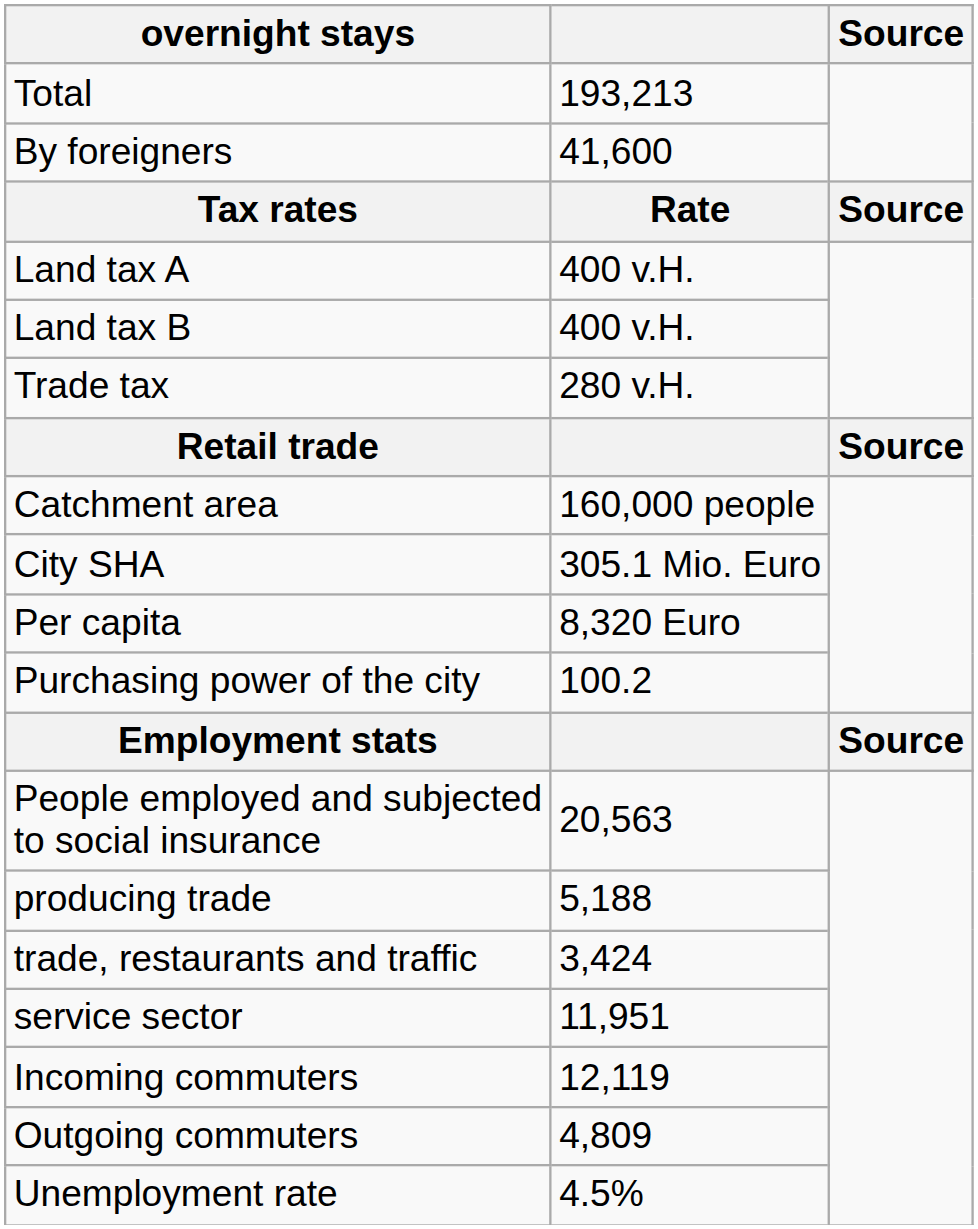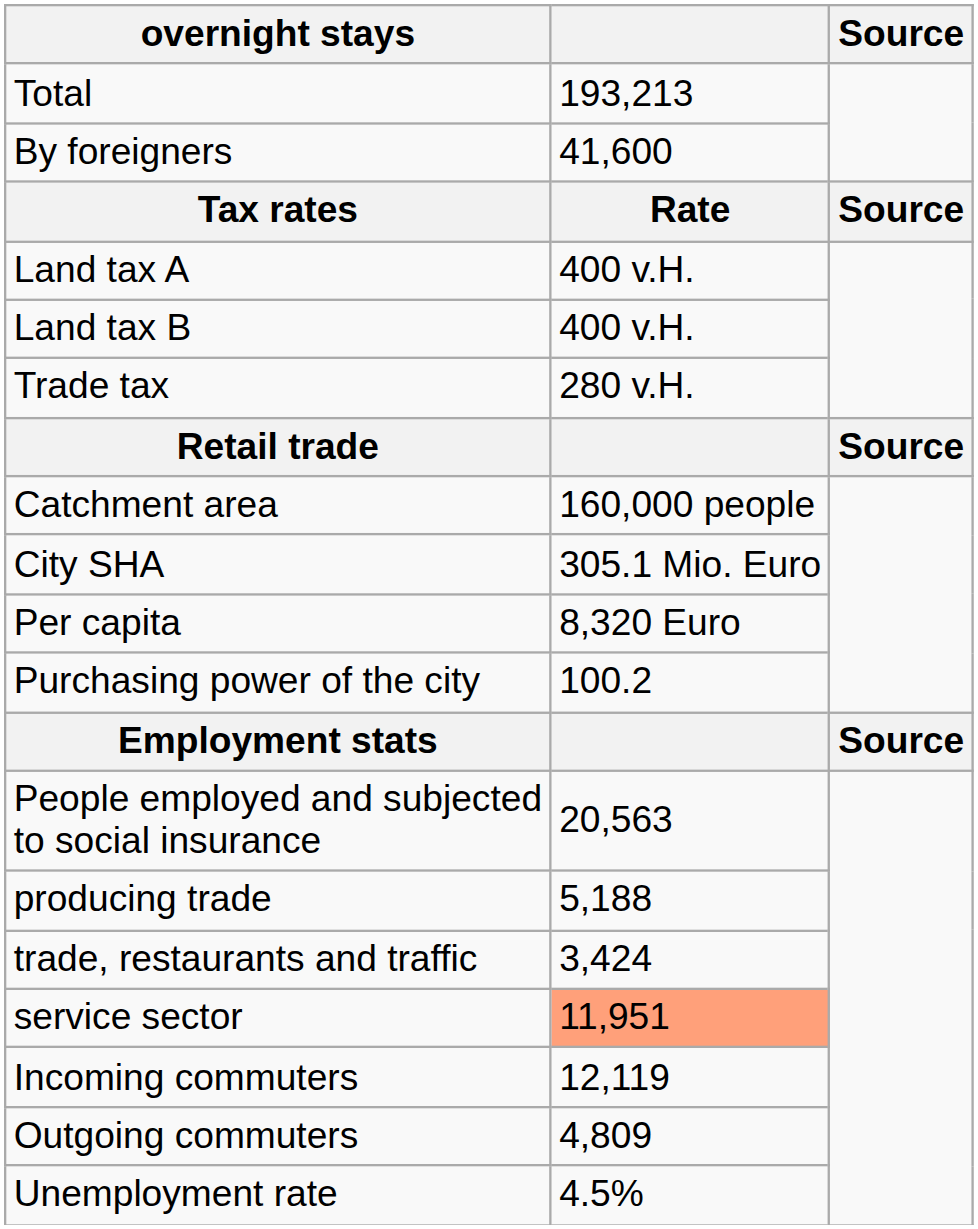(615, 1017) no background -> (615, 1017) lightsalmon background
